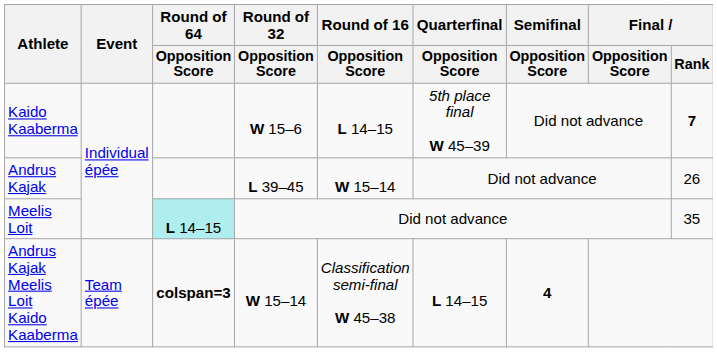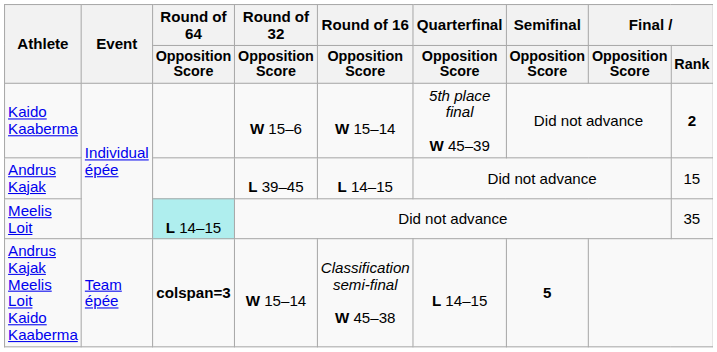(365, 129) L 14–15 -> (365, 129) W 15–14
(692, 121) 7 -> (692, 121) 2
(365, 187) W 15–14 -> (365, 187) L 14–15
(692, 179) 26 -> (692, 179) 15
(547, 294) 4 -> (547, 294) 5
